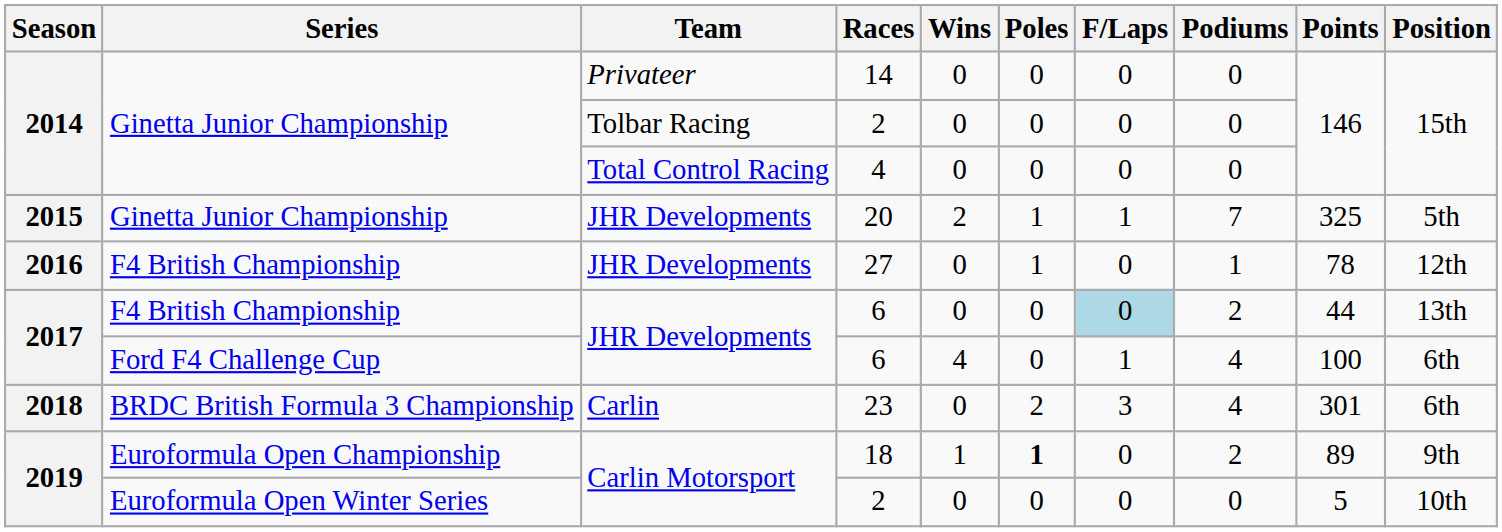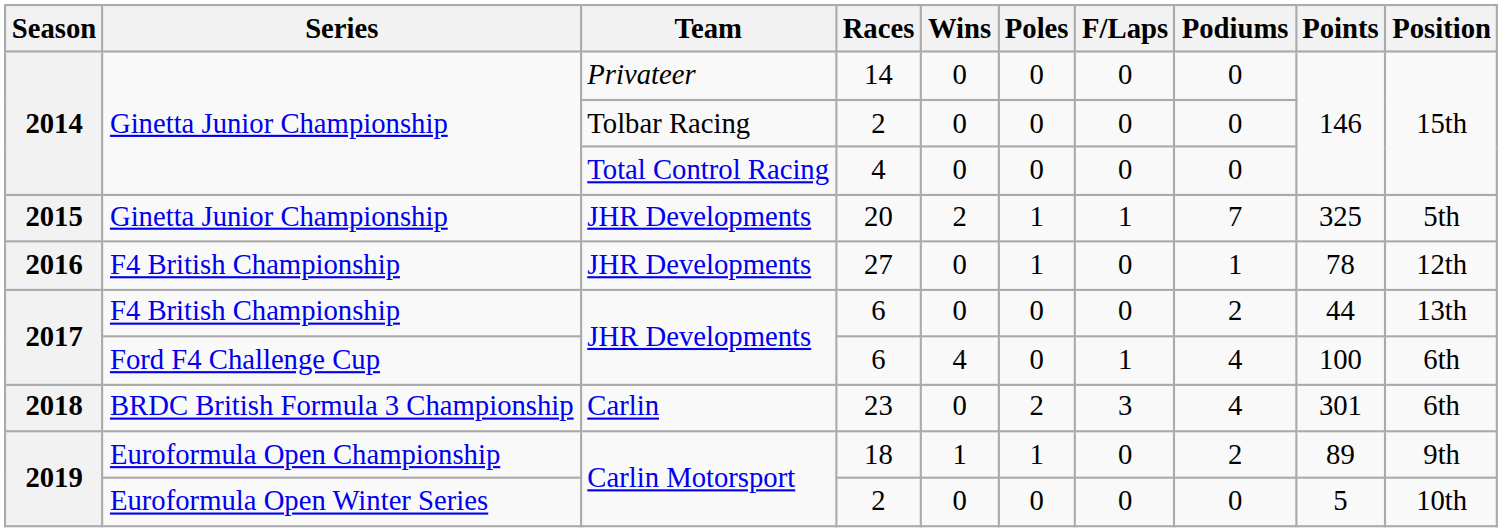(1125, 311) lightblue background -> (1125, 311) no background
(1037, 453) bold -> (1037, 453) normal
